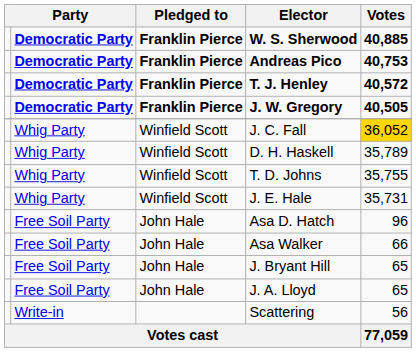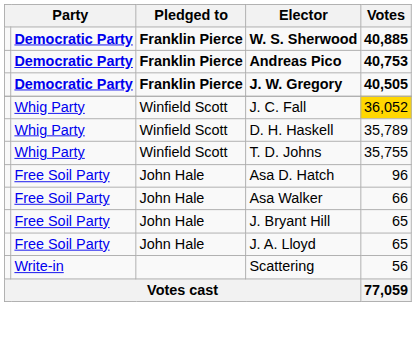- row: (289, 84)
- row: (281, 198)
